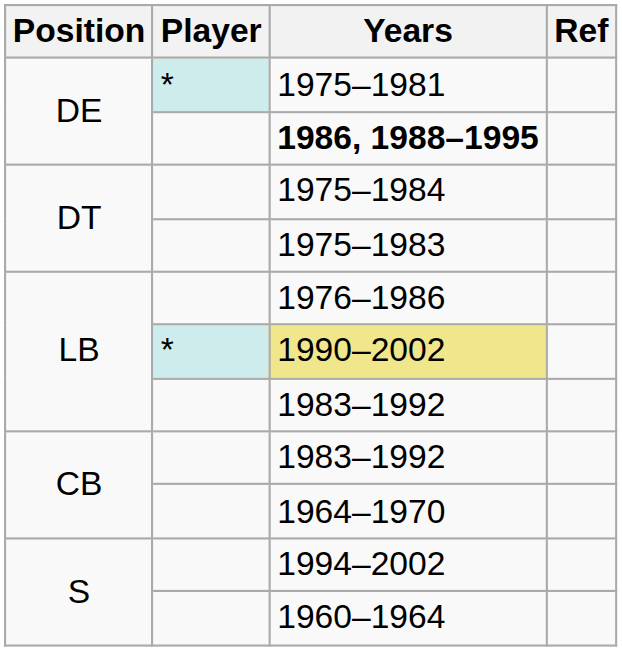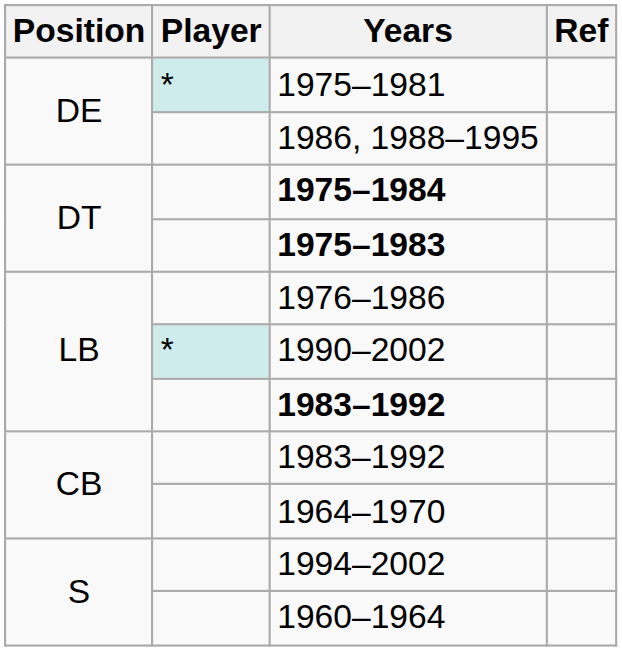(408, 137) bold -> (408, 137) normal
(361, 191) normal -> (361, 191) bold
(361, 244) normal -> (361, 244) bold
(361, 350) khaki background -> (361, 350) no background
(361, 404) normal -> (361, 404) bold
